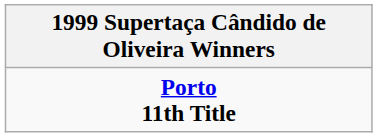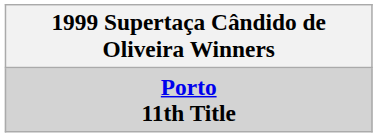(189, 99) no background -> (189, 99) lightgrey background
